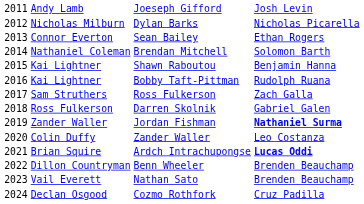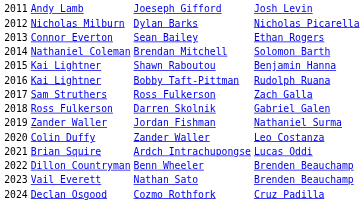(298, 123) bold -> (298, 123) normal
(283, 151) bold -> (283, 151) normal
